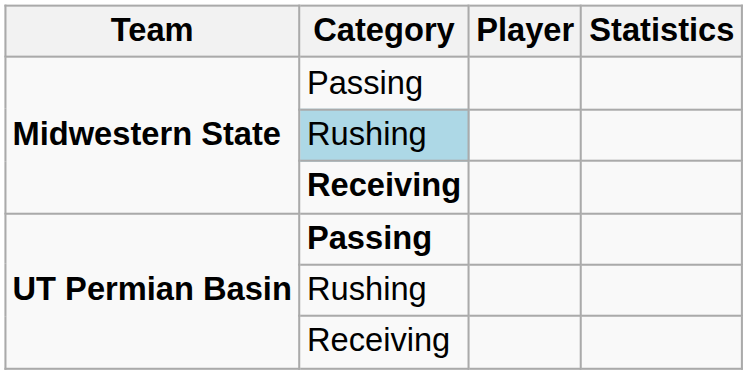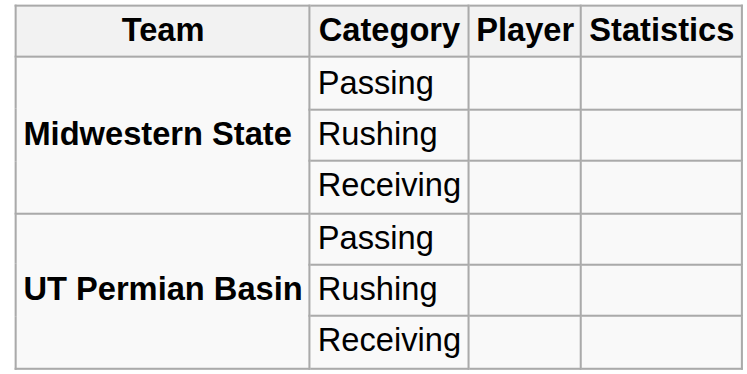(367, 134) lightblue background -> (378, 134) no background
(384, 186) bold -> (389, 186) normal
(370, 238) bold -> (376, 238) normal
